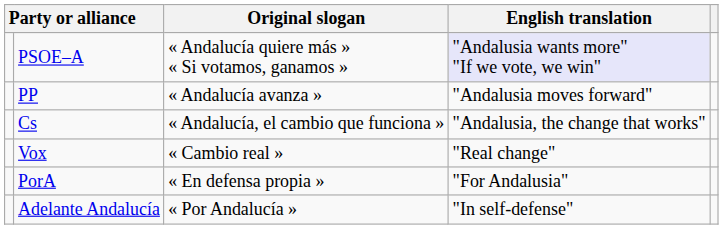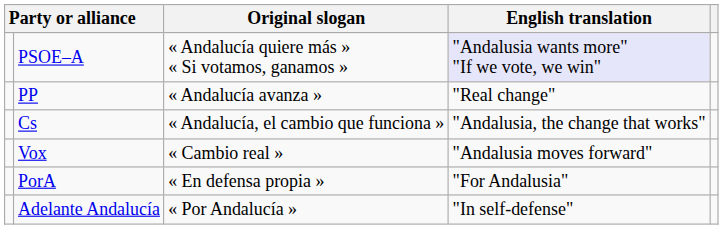(552, 95) "Andalusia moves forward" -> (504, 95) "Real change"
(504, 152) "Real change" -> (552, 152) "Andalusia moves forward"
